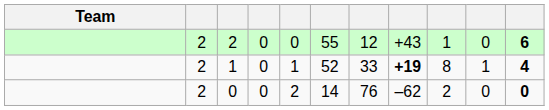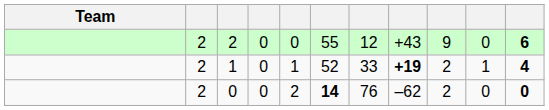(447, 42) 1 -> (447, 42) 9
(447, 67) 8 -> (447, 67) 2
(330, 92) normal -> (330, 92) bold
